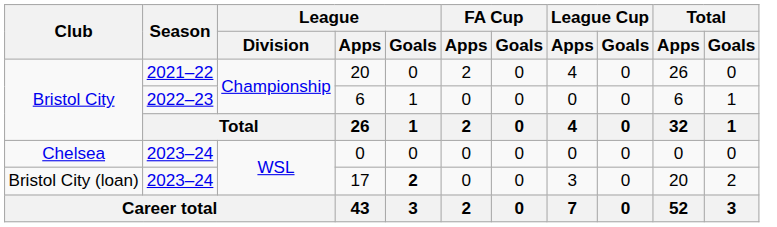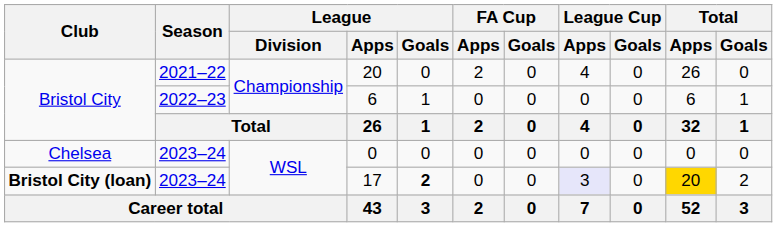(74, 180) normal -> (80, 180) bold
(572, 180) no background -> (585, 180) lavender background
(678, 180) no background -> (691, 180) gold background
